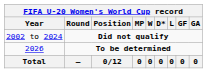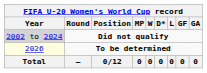(34, 36) no background -> (34, 36) lightgrey background
(34, 49) no background -> (34, 49) lightyellow background
